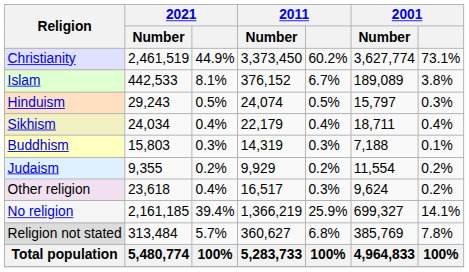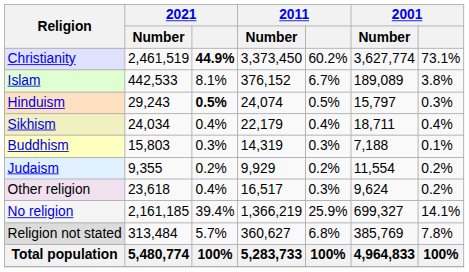(215, 59) normal -> (215, 59) bold
(211, 102) normal -> (211, 102) bold
